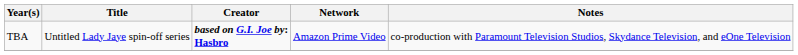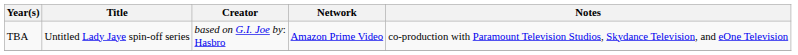(241, 36) bold -> (240, 36) normal
